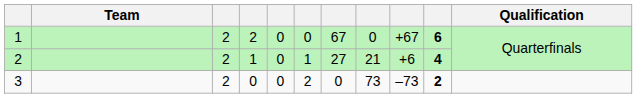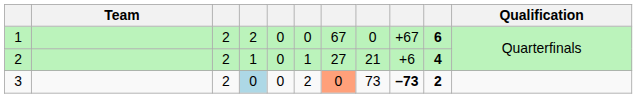(253, 81) no background -> (253, 81) lightblue background
(338, 81) no background -> (338, 81) lightsalmon background
(407, 81) normal -> (407, 81) bold
